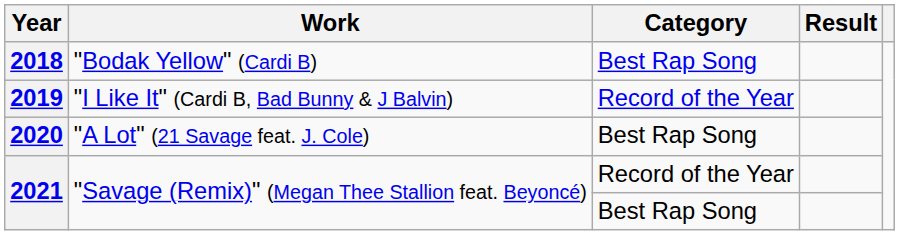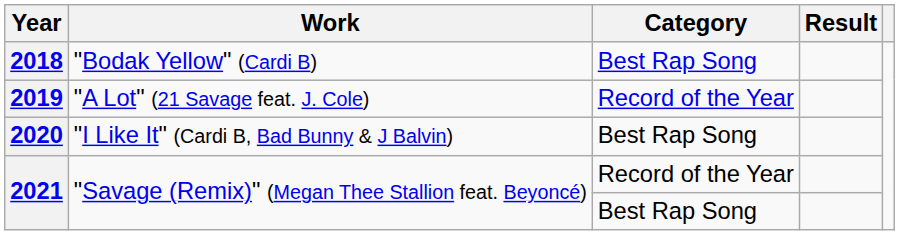(263, 98) "I Like It" (Cardi B, Bad Bunny & J Balvin) -> (222, 98) "A Lot" (21 Savage feat. J. Cole)
(222, 135) "A Lot" (21 Savage feat. J. Cole) -> (263, 135) "I Like It" (Cardi B, Bad Bunny & J Balvin)
